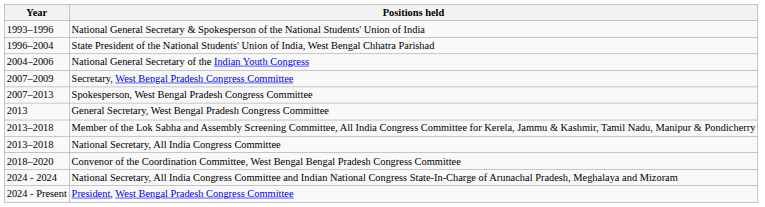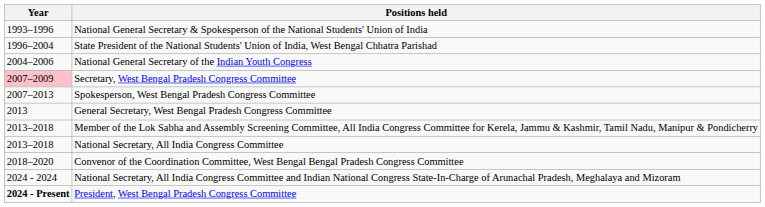(30, 78) no background -> (30, 78) pink background
(37, 194) normal -> (38, 194) bold
